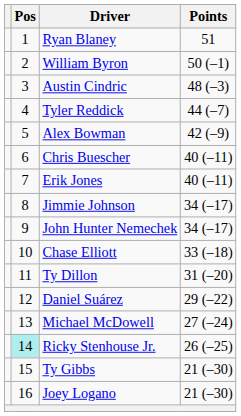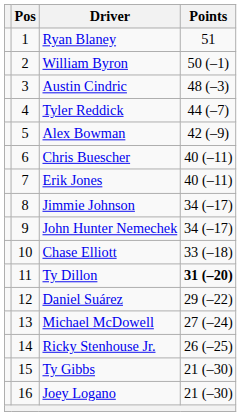(208, 275) normal -> (208, 275) bold
(25, 346) paleturquoise background -> (25, 346) no background
